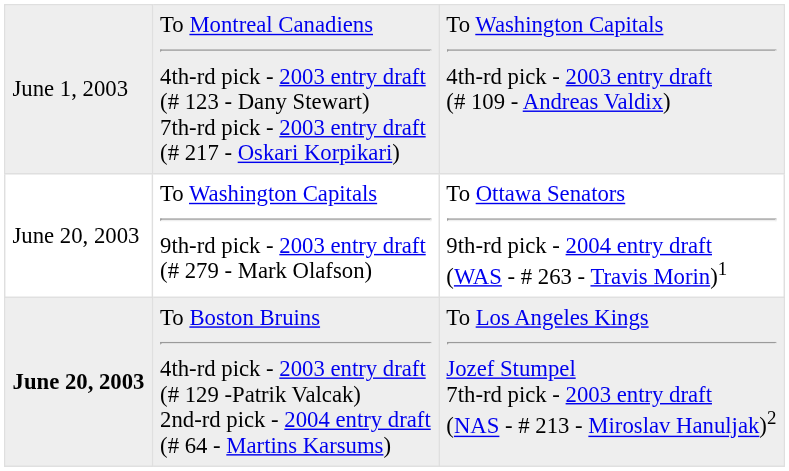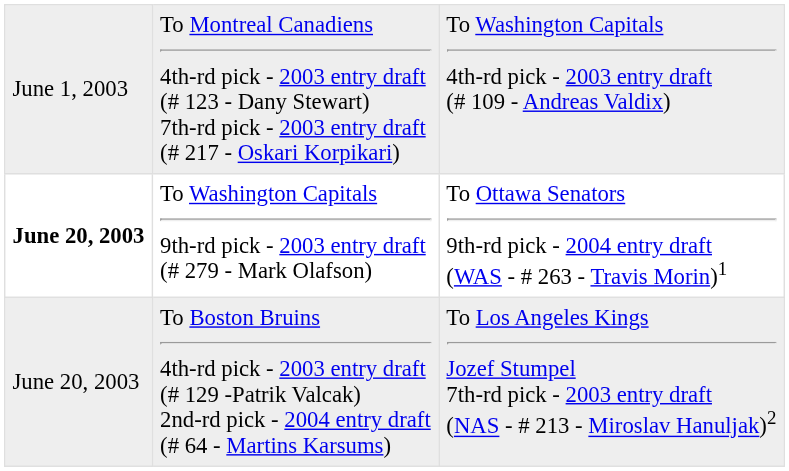(76, 235) normal -> (78, 235) bold
(78, 381) bold -> (76, 381) normal
